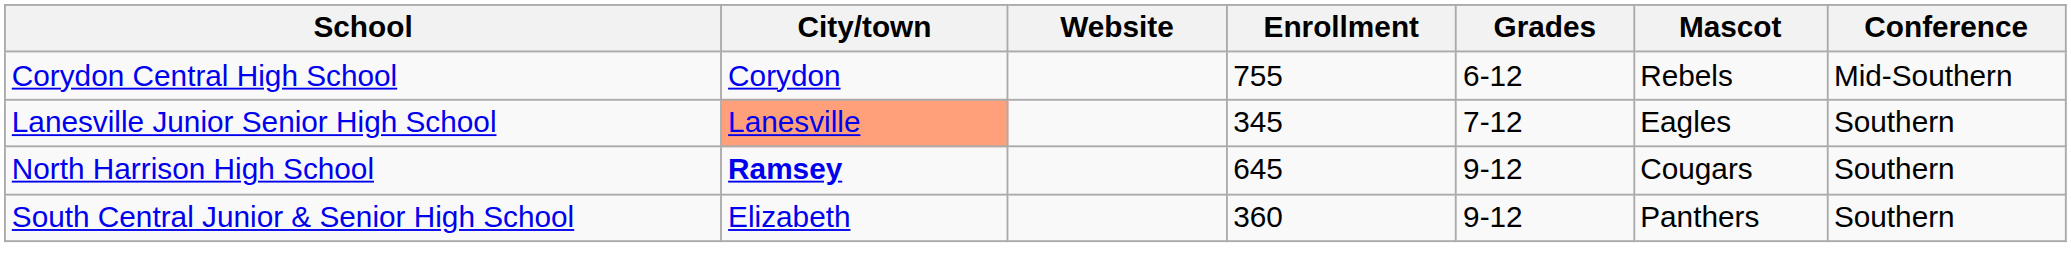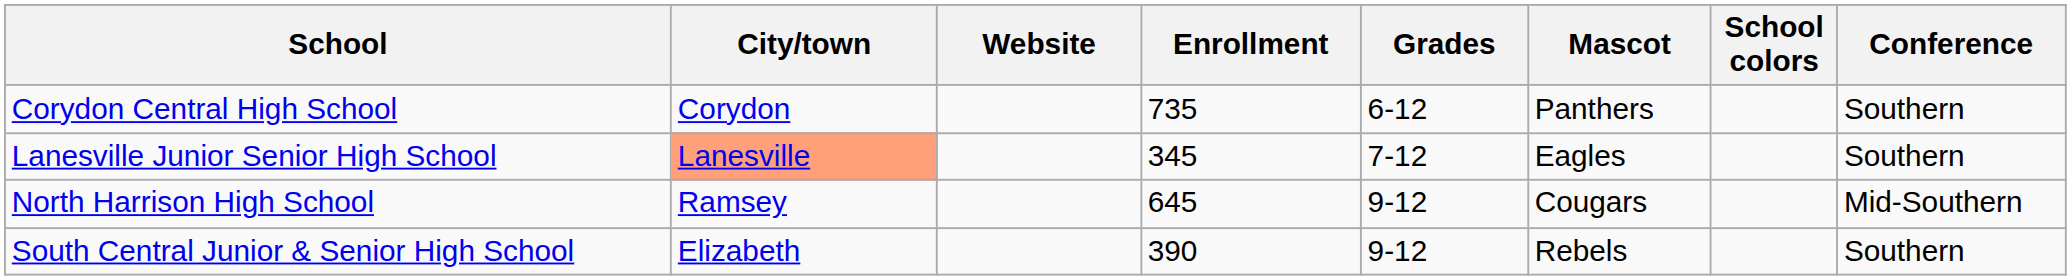+ column: (1774, 44)
(1258, 75) 755 -> (1173, 108) 735
(1687, 75) Rebels -> (1594, 108) Panthers
(1923, 75) Mid-Southern -> (1904, 108) Southern
(785, 169) bold -> (732, 203) normal
(1894, 169) Southern -> (1933, 203) Mid-Southern
(1258, 216) 360 -> (1173, 250) 390
(1700, 216) Panthers -> (1581, 250) Rebels
